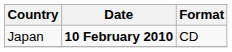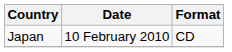(119, 36) bold -> (117, 36) normal
